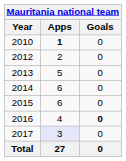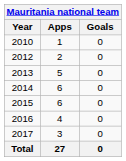(60, 42) bold -> (60, 42) normal
(100, 118) bold -> (100, 118) normal
(60, 133) lavender background -> (60, 133) no background
